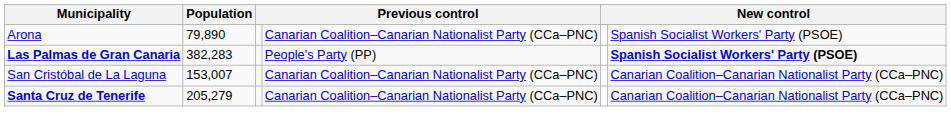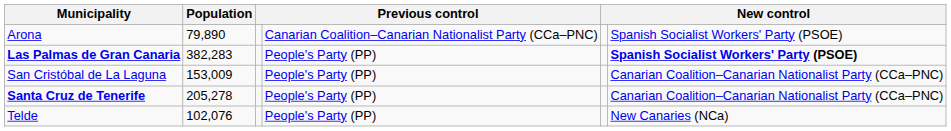(209, 75) 153,007 -> (209, 75) 153,009
(431, 75) Canarian Coalition–Canarian Nationalist Party (CCa–PNC) -> (321, 75) People's Party (PP)
(209, 95) 205,279 -> (209, 95) 205,278
(431, 95) Canarian Coalition–Canarian Nationalist Party (CCa–PNC) -> (321, 95) People's Party (PP)
+ row: (23, 116)
